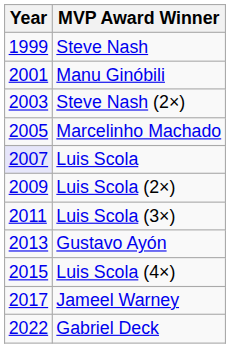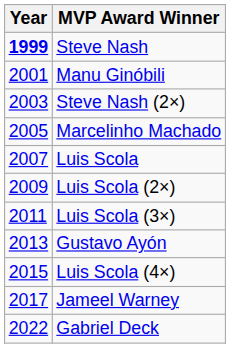(28, 46) normal -> (28, 46) bold
(28, 159) lavender background -> (28, 159) no background
